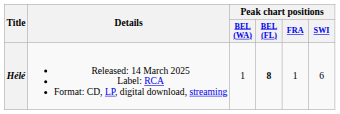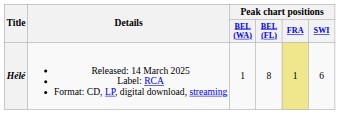(269, 76) bold -> (269, 76) normal
(295, 76) no background -> (295, 76) khaki background
